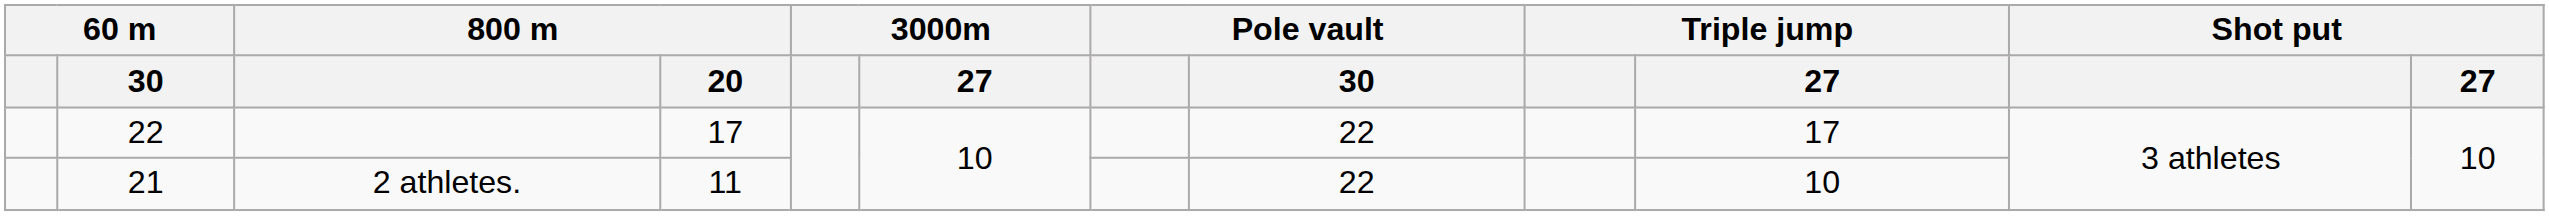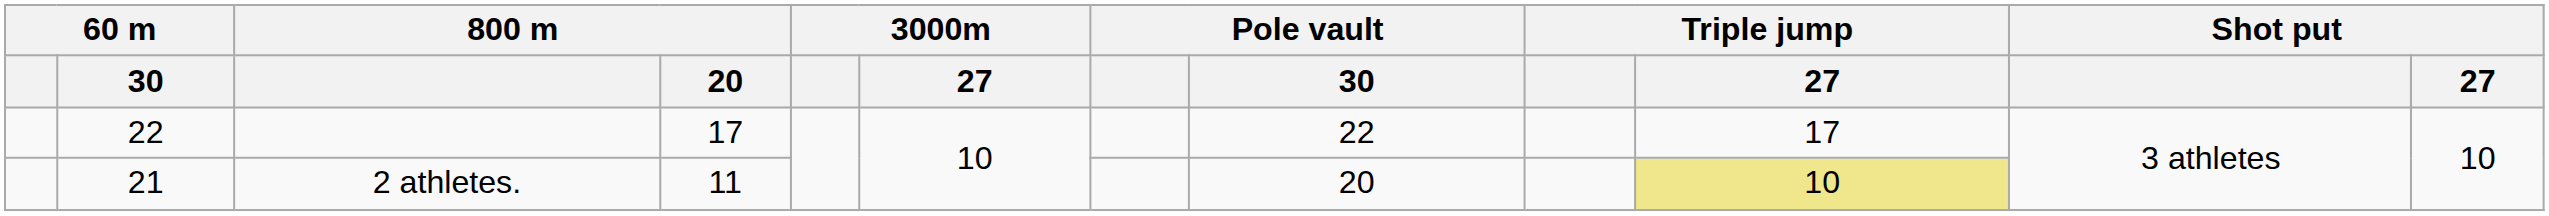(1357, 183) 22 -> (1357, 183) 20
(1822, 183) no background -> (1822, 183) khaki background
